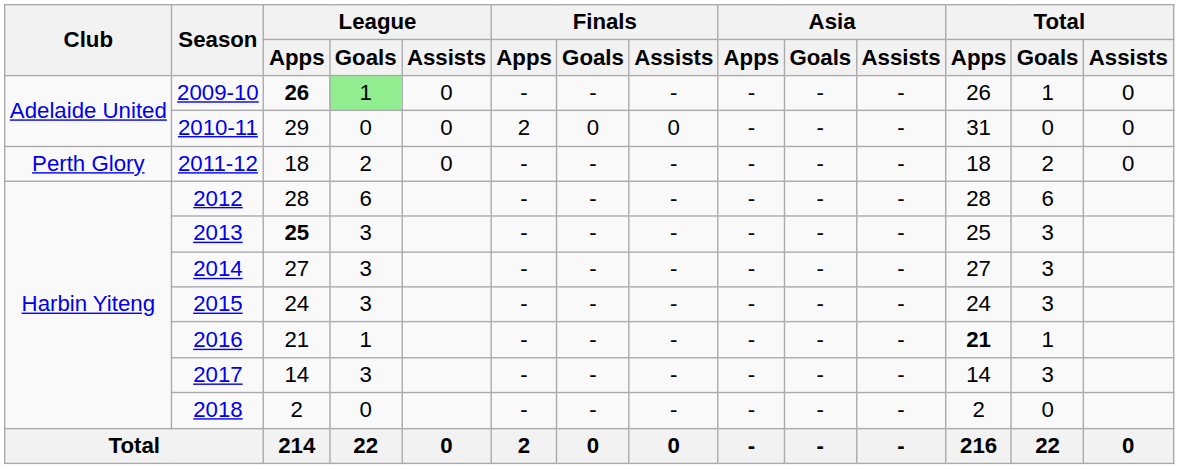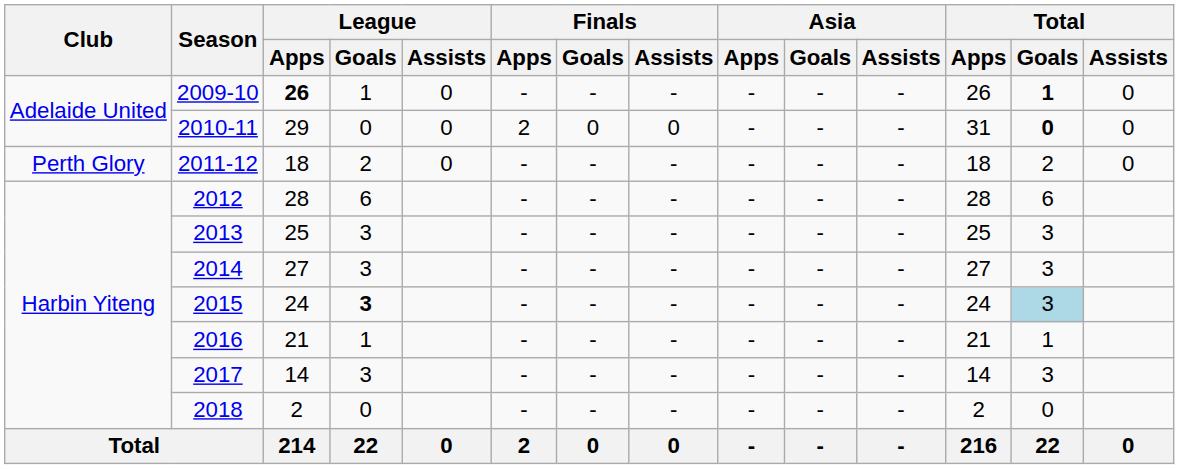(366, 92) lightgreen background -> (366, 92) no background
(1048, 92) normal -> (1048, 92) bold
(1048, 127) normal -> (1048, 127) bold
(297, 233) bold -> (297, 233) normal
(366, 304) normal -> (366, 304) bold
(1048, 304) no background -> (1048, 304) lightblue background
(979, 339) bold -> (979, 339) normal
